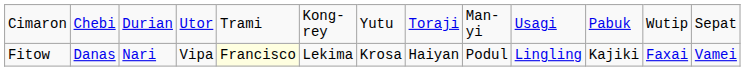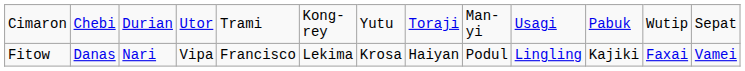(258, 55) lightyellow background -> (258, 55) no background
